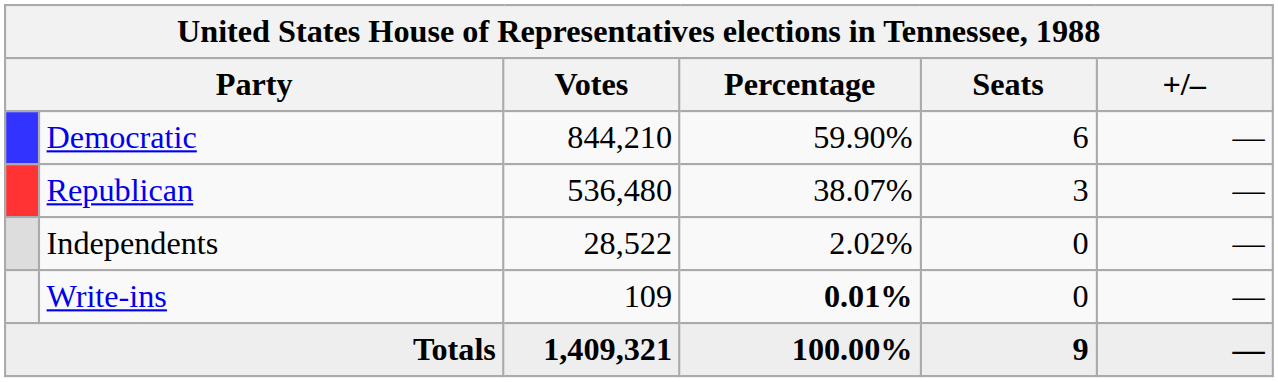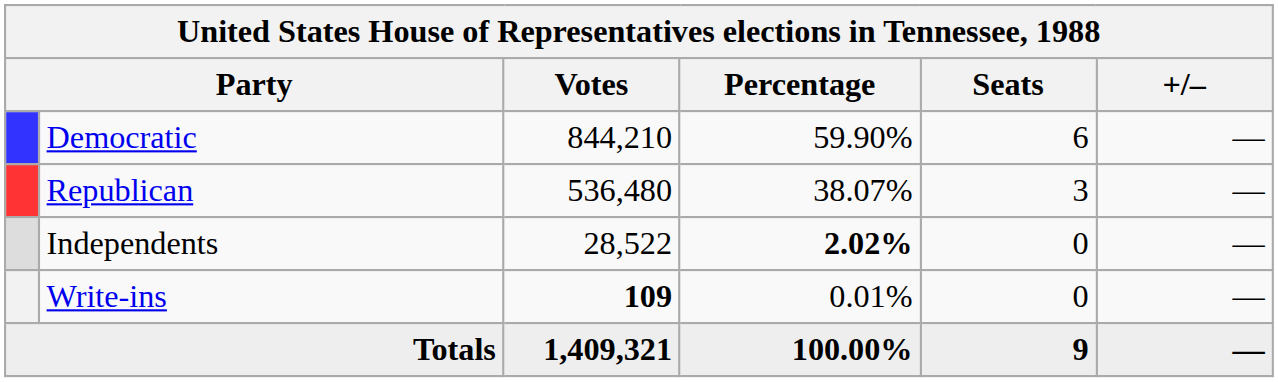(871, 243) normal -> (868, 243) bold
(648, 296) normal -> (648, 296) bold
(868, 296) bold -> (871, 296) normal
